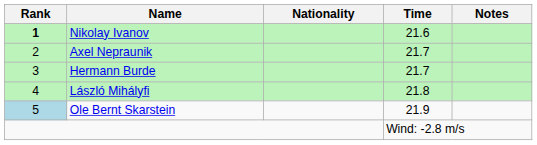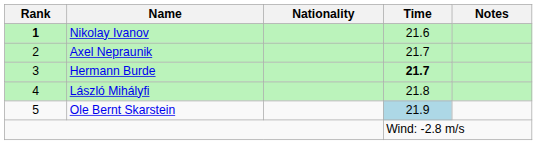(418, 71) normal -> (418, 71) bold
(36, 110) lightblue background -> (36, 110) no background
(418, 110) no background -> (418, 110) lightblue background
